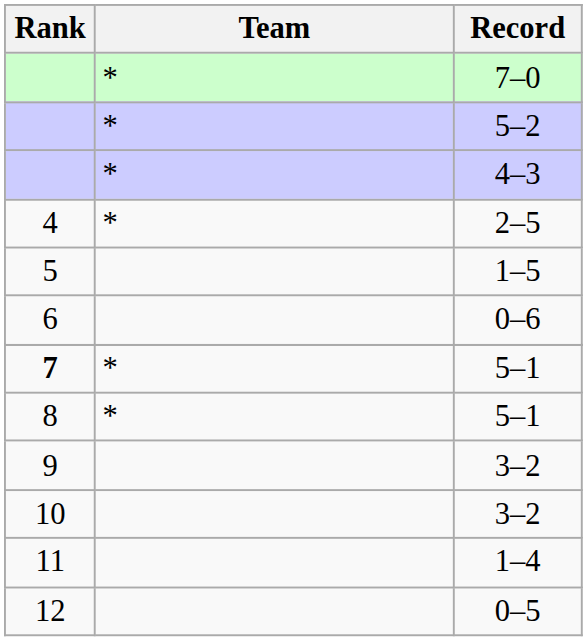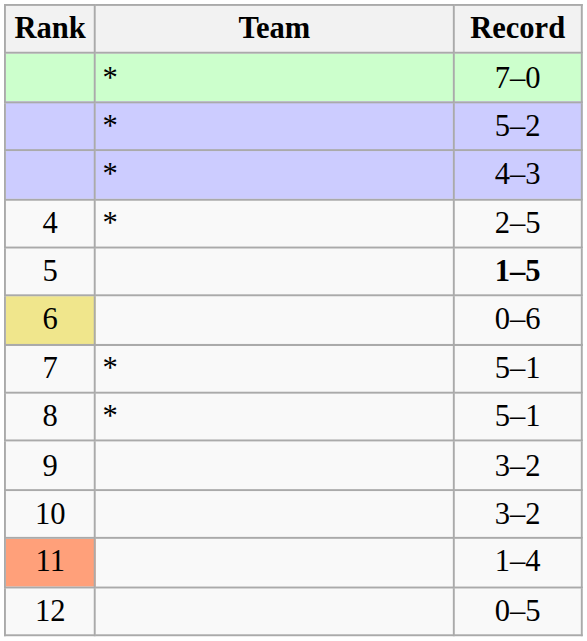(518, 271) normal -> (518, 271) bold
(50, 319) no background -> (50, 319) khaki background
(50, 367) bold -> (50, 367) normal
(50, 561) no background -> (50, 561) lightsalmon background
